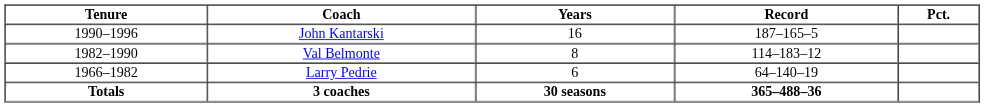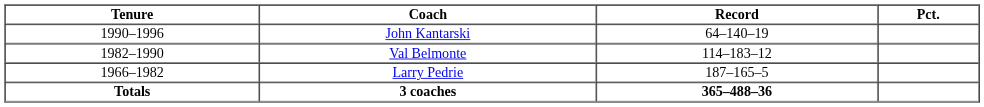- column: (575, 14)
(786, 33) 187–165–5 -> (737, 33) 64–140–19
(786, 72) 64–140–19 -> (737, 72) 187–165–5
